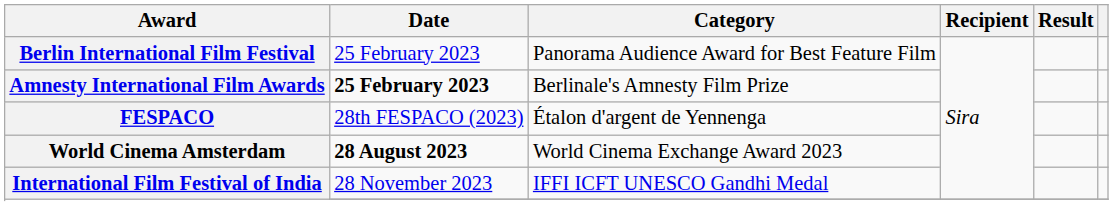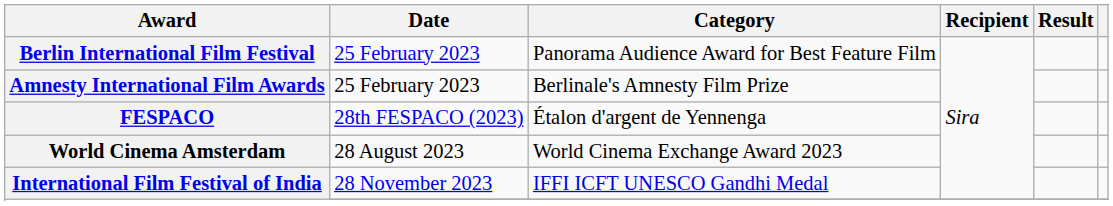(412, 85) bold -> (407, 85) normal
(401, 150) bold -> (399, 150) normal
